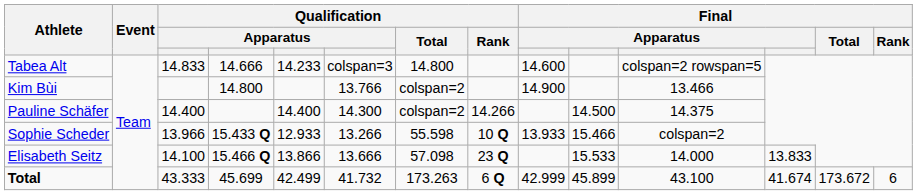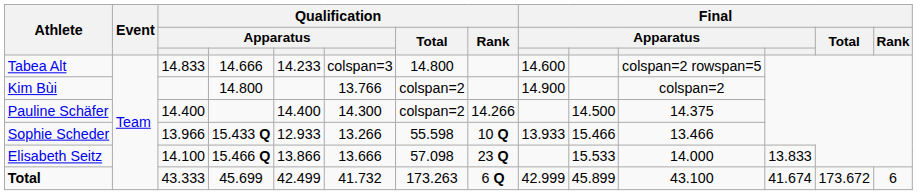(692, 89) 13.466 -> (692, 89) colspan=2
(692, 134) colspan=2 -> (692, 134) 13.466
